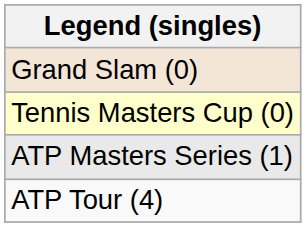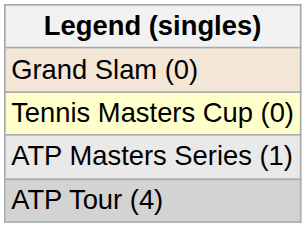(87, 199) no background -> (87, 199) lightgrey background
